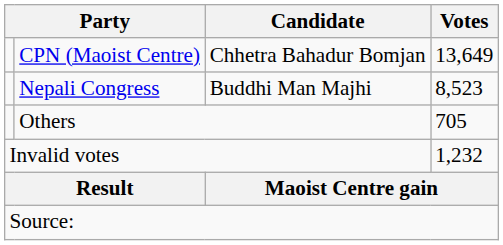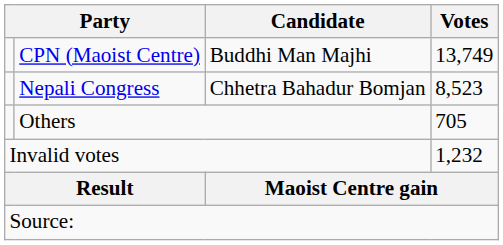(318, 54) Chhetra Bahadur Bomjan -> (291, 54) Buddhi Man Majhi
(464, 54) 13,649 -> (464, 54) 13,749
(291, 88) Buddhi Man Majhi -> (318, 88) Chhetra Bahadur Bomjan
